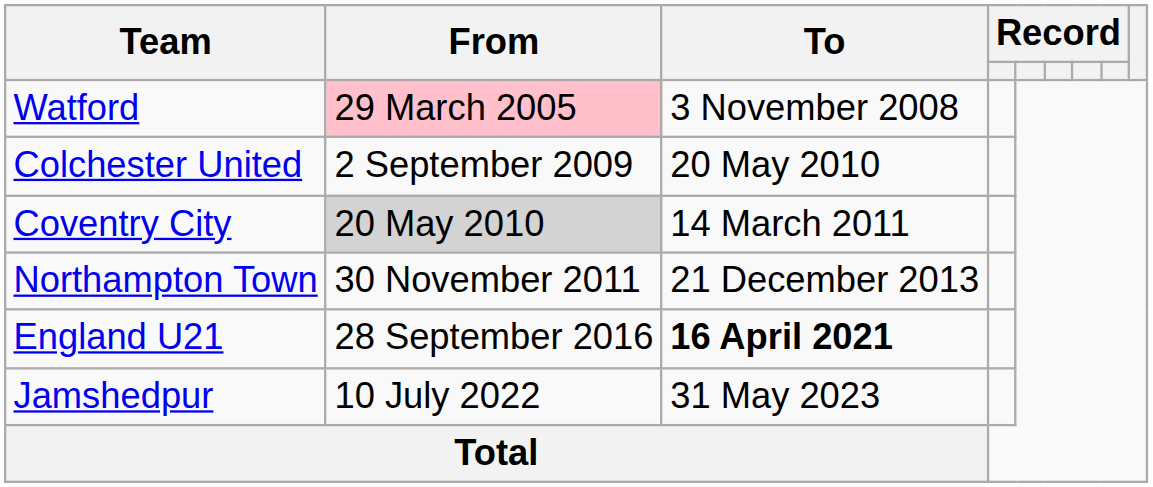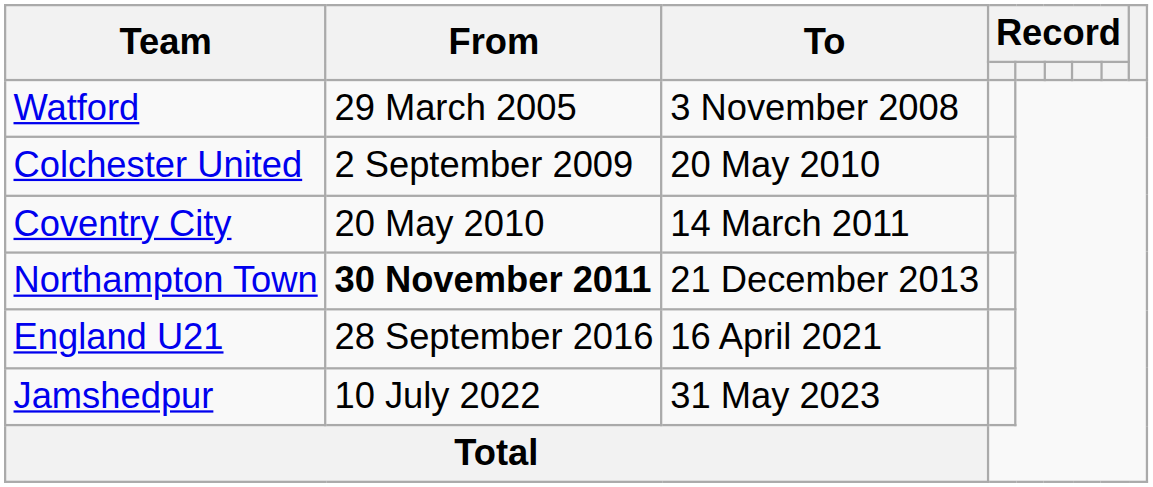(456, 107) pink background -> (456, 107) no background
(439, 222) lightgrey background -> (439, 222) no background
(488, 280) normal -> (493, 280) bold
(782, 338) bold -> (776, 338) normal
